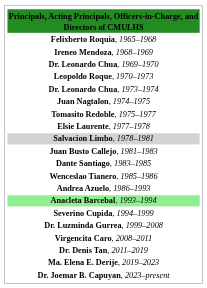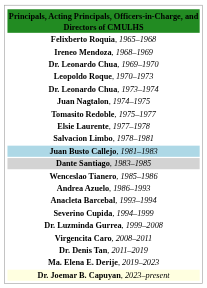(104, 139) lightgrey background -> (104, 139) no background
(104, 151) no background -> (104, 151) lightblue background
(104, 163) no background -> (104, 163) lightgrey background
(104, 201) lightgreen background -> (104, 201) no background
(104, 275) no background -> (104, 275) lightyellow background
